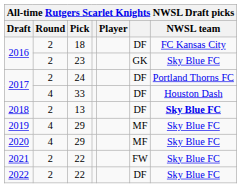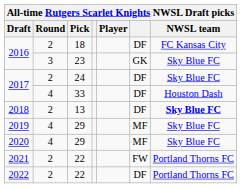(50, 61) 2 -> (50, 61) 3
(193, 77) Portland Thorns FC -> (193, 77) Sky Blue FC
(193, 158) Sky Blue FC -> (193, 158) Portland Thorns FC
(193, 175) Sky Blue FC -> (193, 175) Portland Thorns FC
